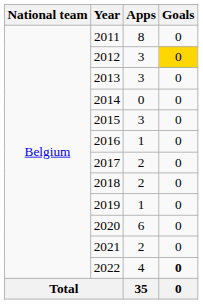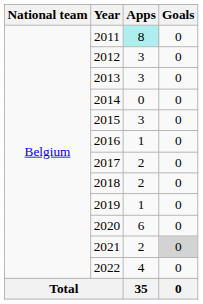(141, 36) no background -> (141, 36) paleturquoise background
(178, 57) gold background -> (178, 57) no background
(178, 246) no background -> (178, 246) lightgrey background
(178, 267) bold -> (178, 267) normal
